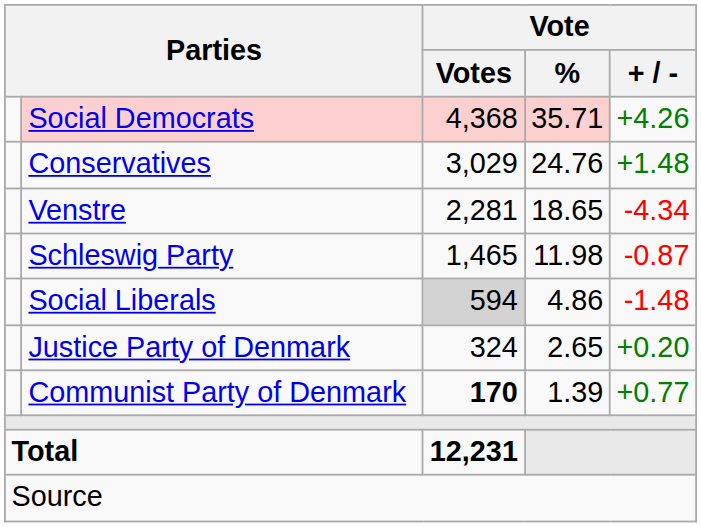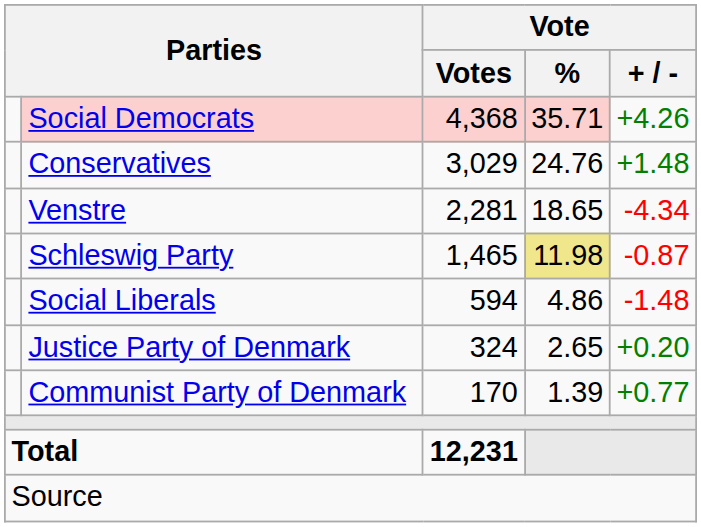(568, 255) no background -> (568, 255) khaki background
(494, 301) lightgrey background -> (494, 301) no background
(494, 392) bold -> (494, 392) normal
